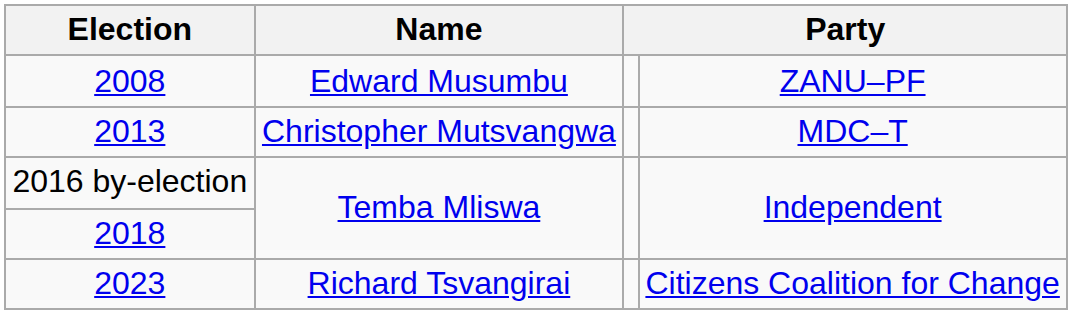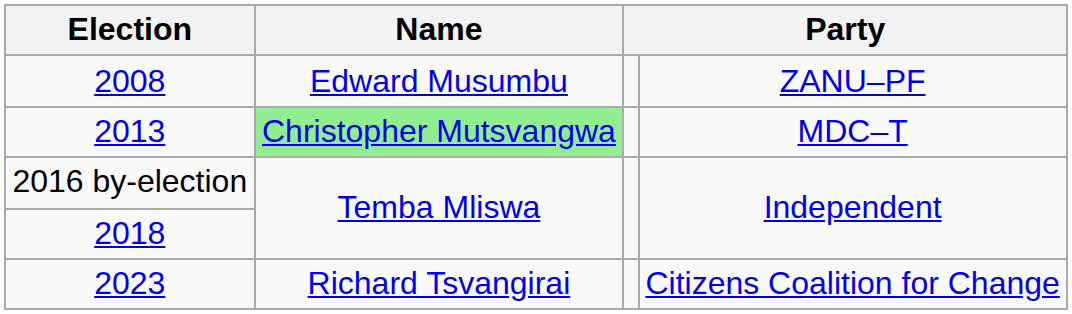(439, 131) no background -> (439, 131) lightgreen background
